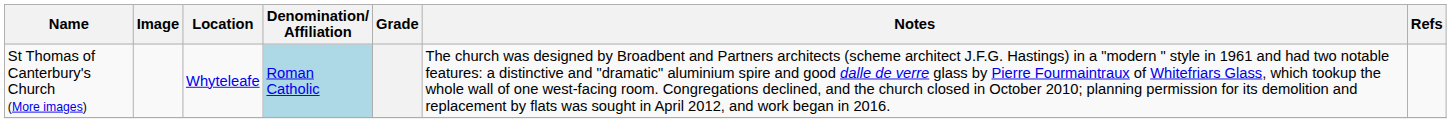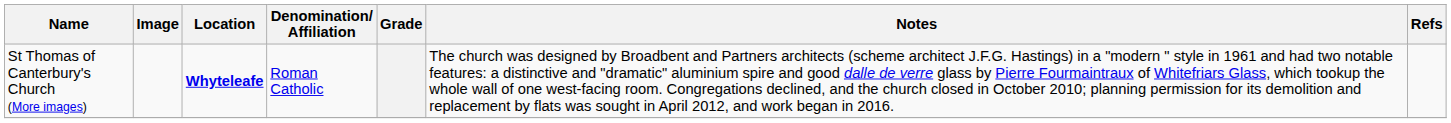(223, 80) normal -> (225, 80) bold
(293, 80) lightblue background -> (297, 80) no background
